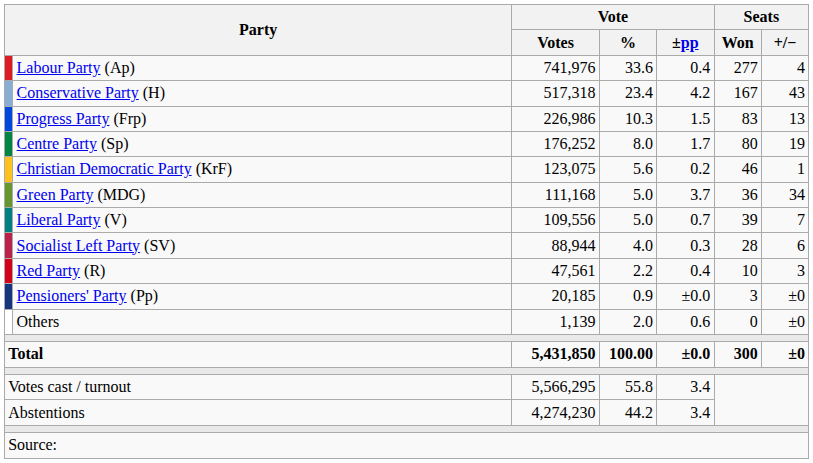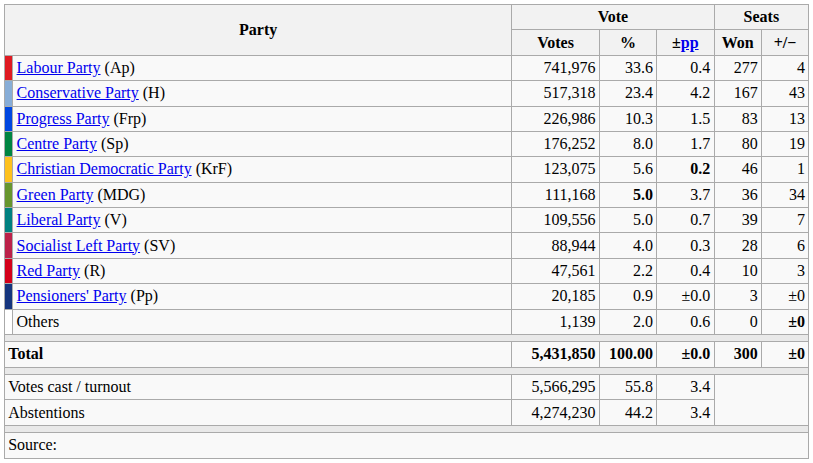(700, 169) normal -> (700, 169) bold
(643, 194) normal -> (643, 194) bold
(797, 321) normal -> (797, 321) bold
